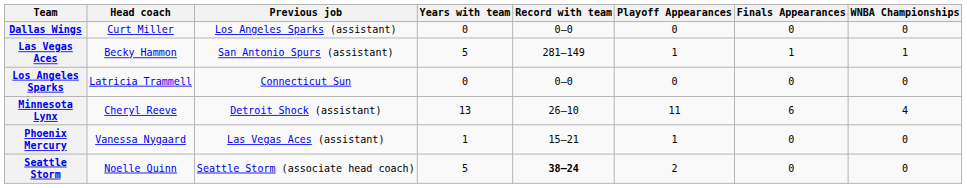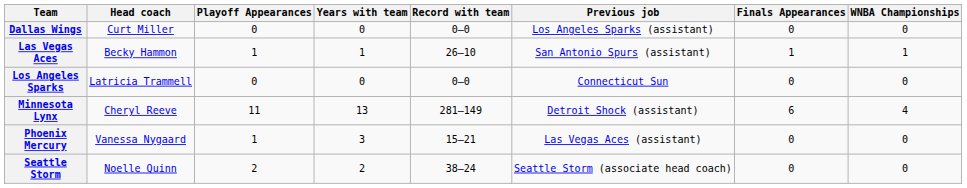columns swapped: (306, 13) <-> (674, 13)
(465, 52) 5 -> (362, 52) 1
(564, 52) 281–149 -> (461, 52) 26–10
(564, 110) 26–10 -> (461, 110) 281–149
(465, 139) 1 -> (362, 139) 3
(465, 168) 5 -> (362, 168) 2
(564, 168) bold -> (461, 168) normal
